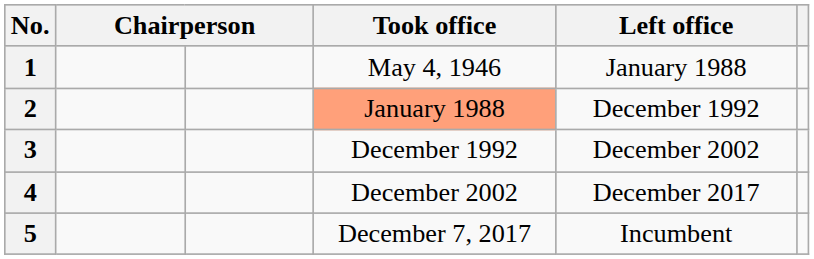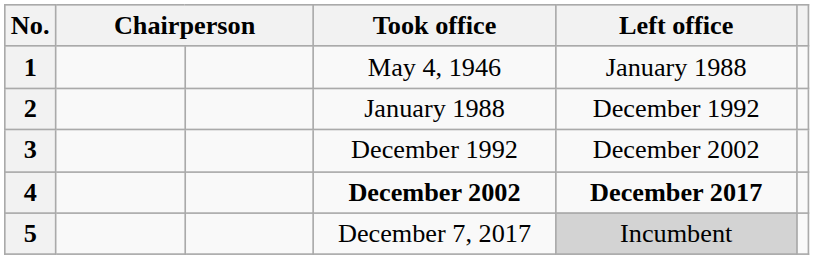(434, 108) lightsalmon background -> (434, 108) no background
(434, 191) normal -> (434, 191) bold
(676, 191) normal -> (676, 191) bold
(676, 233) no background -> (676, 233) lightgrey background
